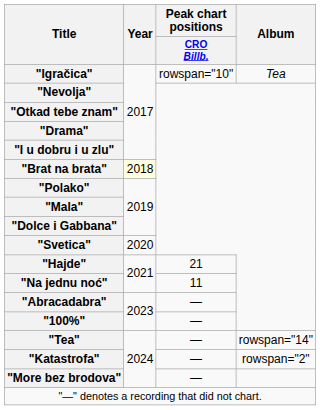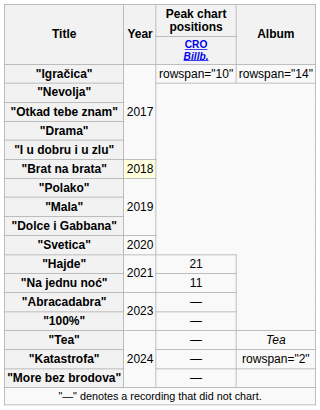(276, 73) Tea -> (276, 73) rowspan="14"
(276, 340) rowspan="14" -> (276, 340) Tea
